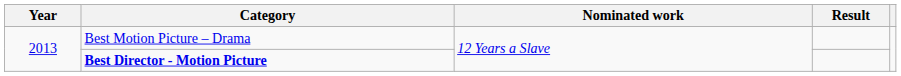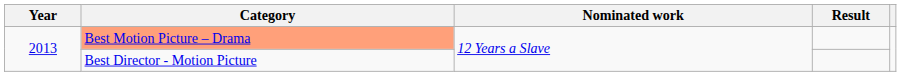(167, 37) no background -> (167, 37) lightsalmon background
(176, 60) bold -> (171, 60) normal
